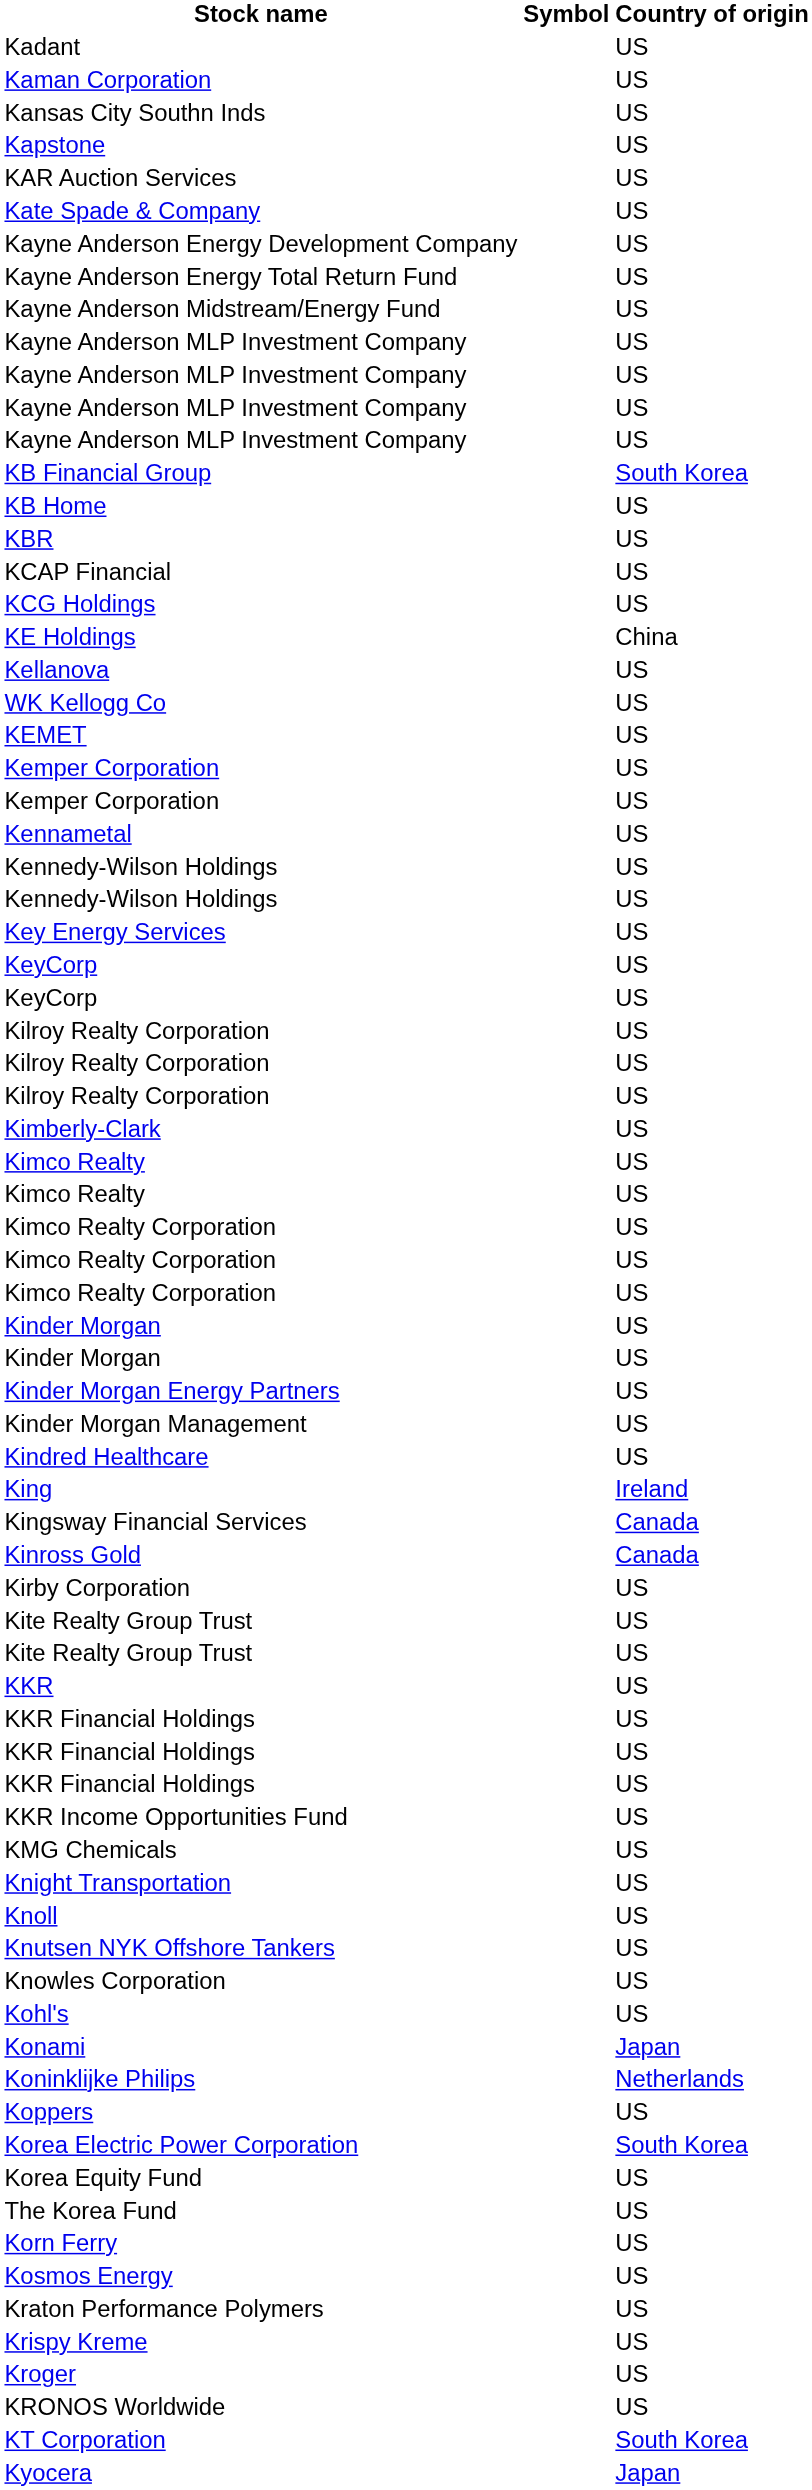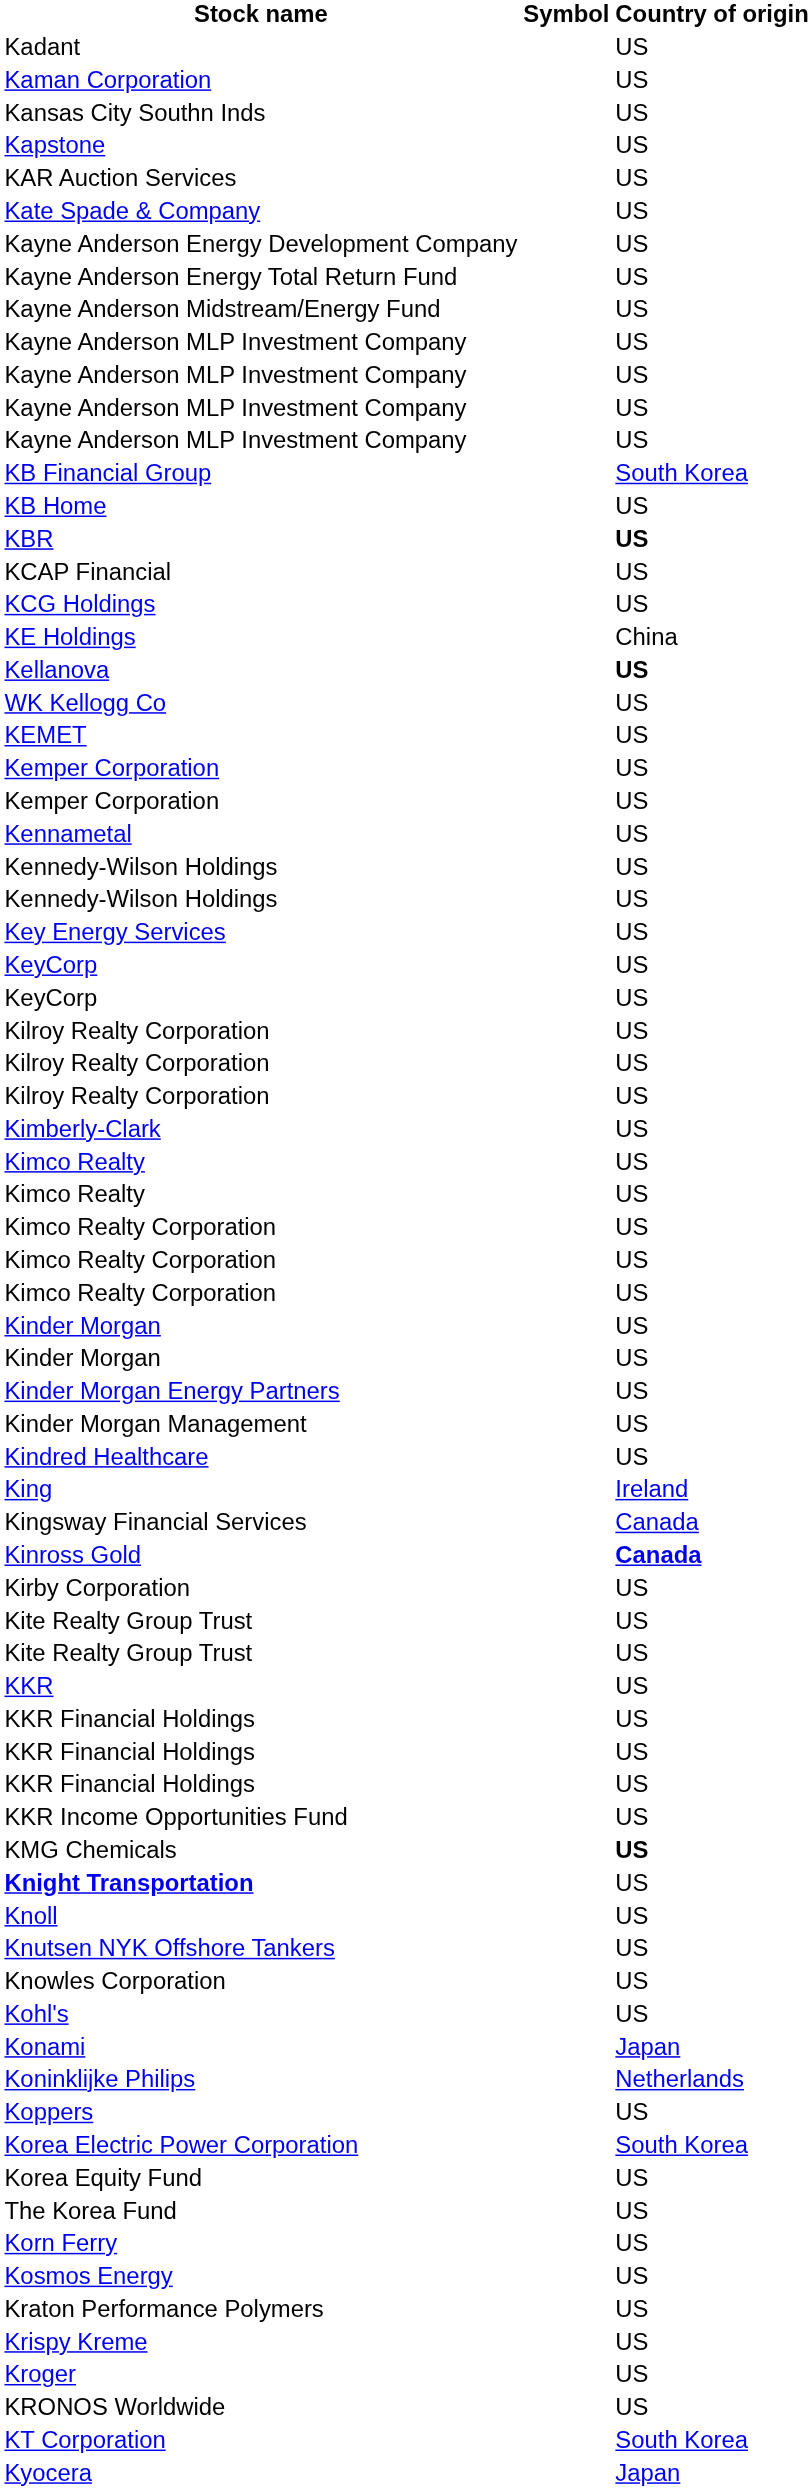(632, 539) normal -> (632, 539) bold
(632, 670) normal -> (632, 670) bold
(657, 1555) normal -> (658, 1555) bold
(632, 1850) normal -> (632, 1850) bold
(118, 1883) normal -> (129, 1883) bold
